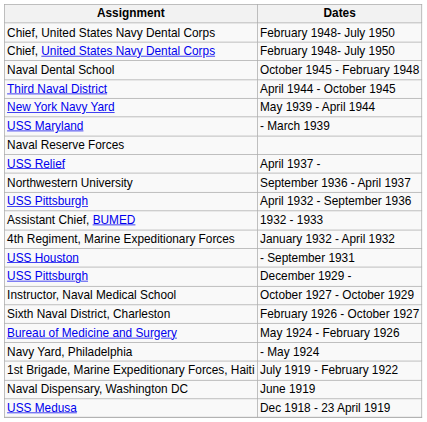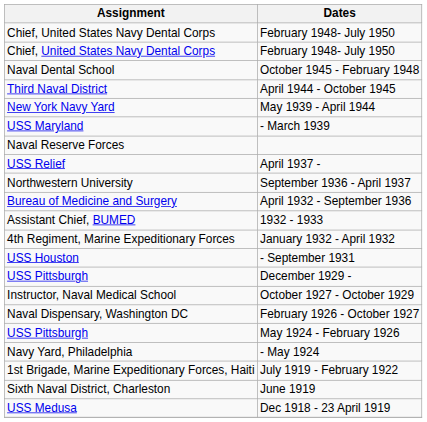(48, 201) USS Pittsburgh -> (92, 201) Bureau of Medicine and Surgery
(89, 314) Sixth Naval District, Charleston -> (98, 314) Naval Dispensary, Washington DC
(92, 333) Bureau of Medicine and Surgery -> (48, 333) USS Pittsburgh
(98, 389) Naval Dispensary, Washington DC -> (89, 389) Sixth Naval District, Charleston
